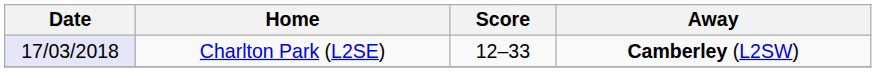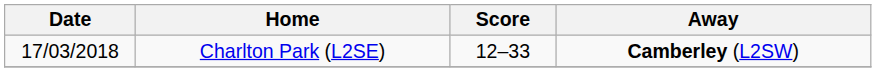(70, 50) lavender background -> (70, 50) no background
